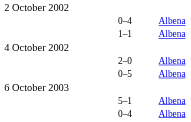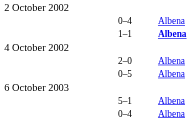(172, 34) normal -> (172, 34) bold
